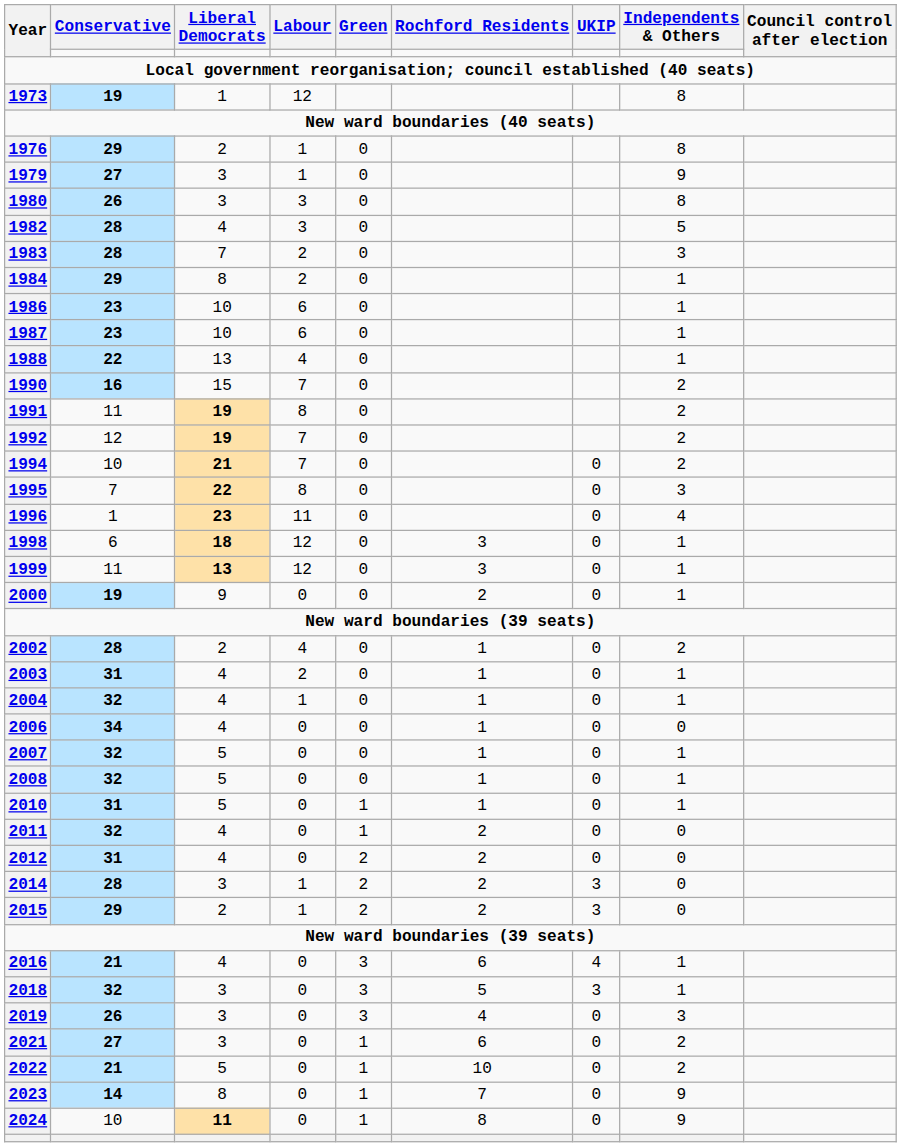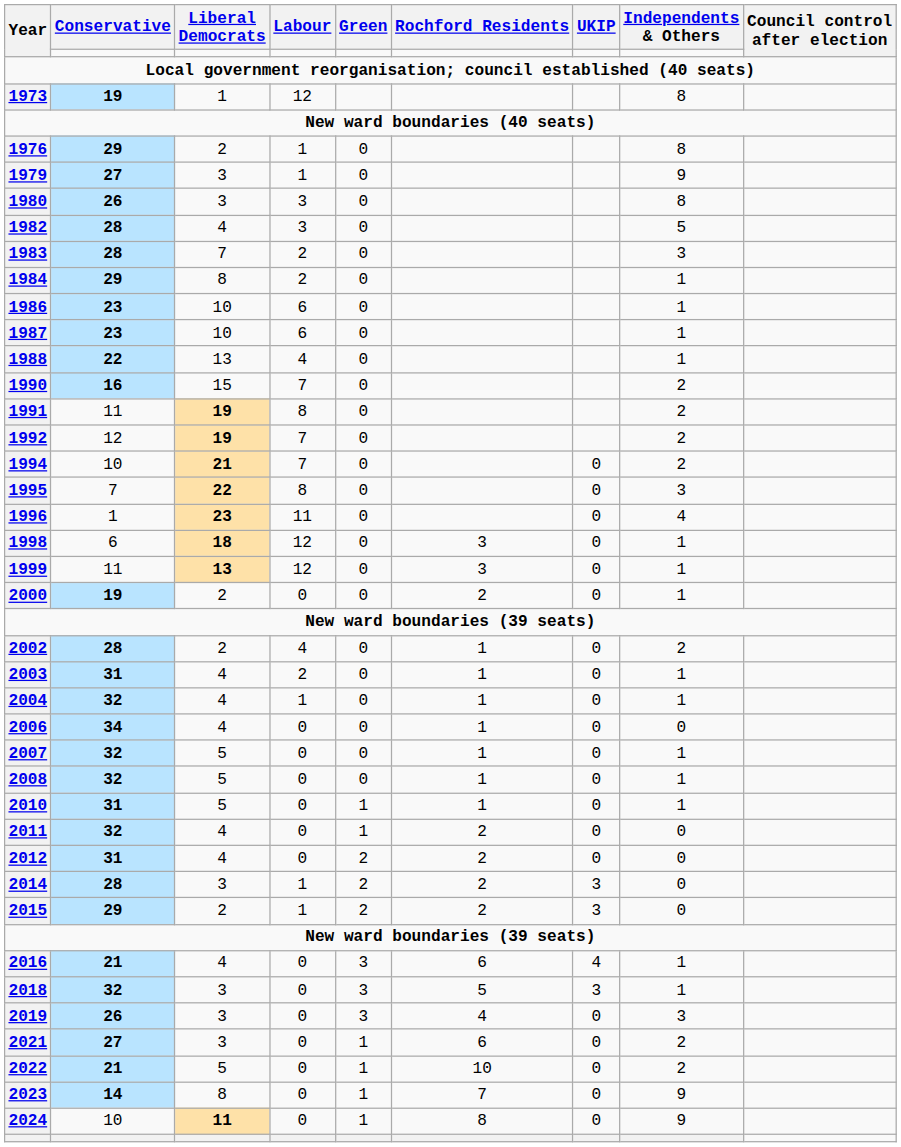(222, 596) 9 -> (222, 596) 2
